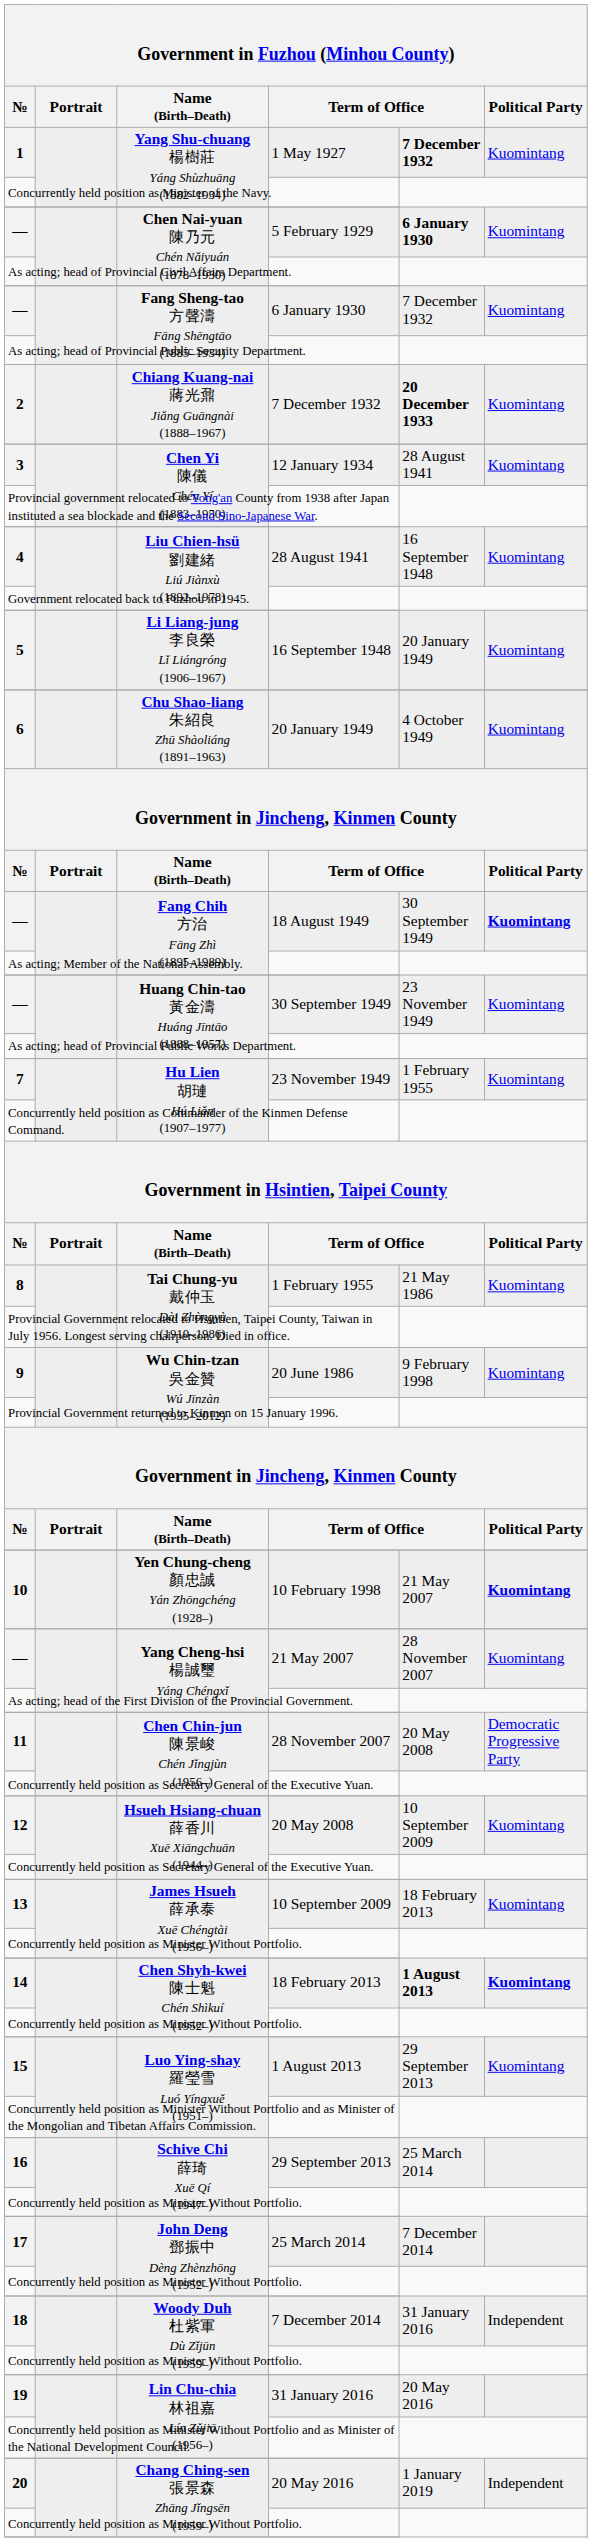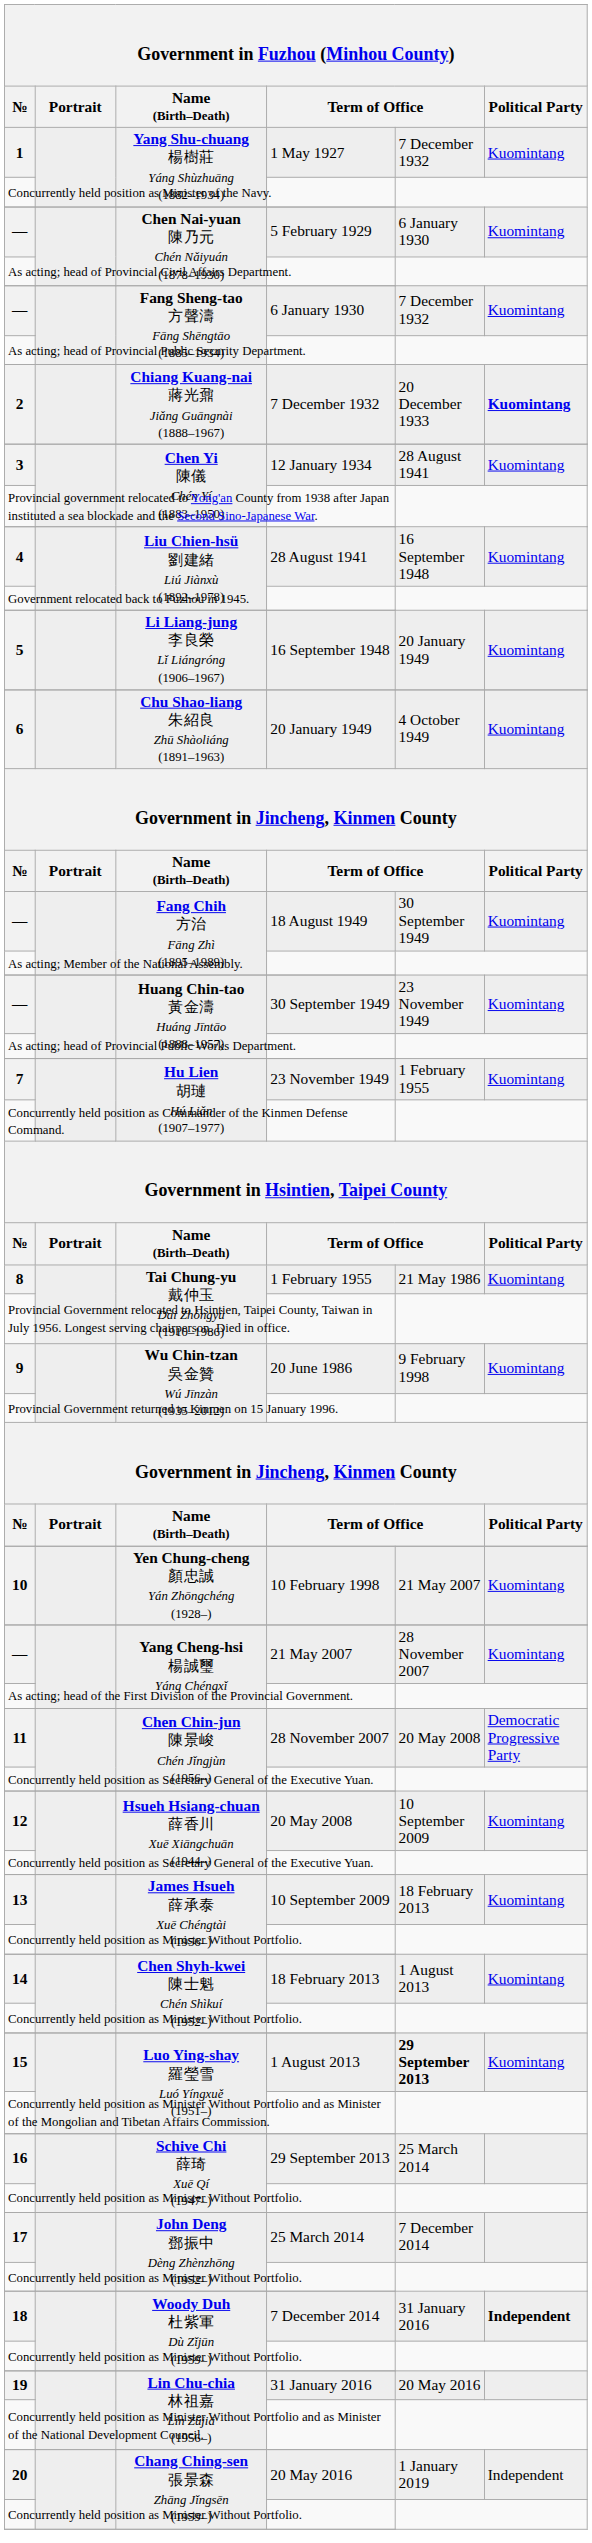(441, 152) bold -> (436, 152) normal
(435, 231) bold -> (428, 231) normal
(435, 404) bold -> (430, 404) normal
(526, 404) normal -> (529, 404) bold
(529, 921) bold -> (526, 921) normal
(529, 1589) bold -> (526, 1585) normal
(431, 1982) bold -> (426, 1978) normal
(529, 1982) bold -> (526, 1978) normal
(435, 2066) normal -> (434, 2062) bold
(526, 2320) normal -> (529, 2316) bold
